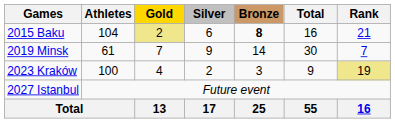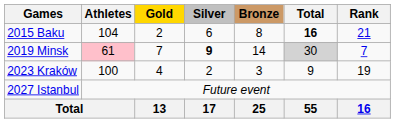(159, 33) khaki background -> (159, 33) no background
(259, 33) bold -> (259, 33) normal
(311, 33) normal -> (311, 33) bold
(108, 52) no background -> (108, 52) pink background
(209, 52) normal -> (209, 52) bold
(311, 52) no background -> (311, 52) lightgrey background
(364, 71) khaki background -> (364, 71) no background
